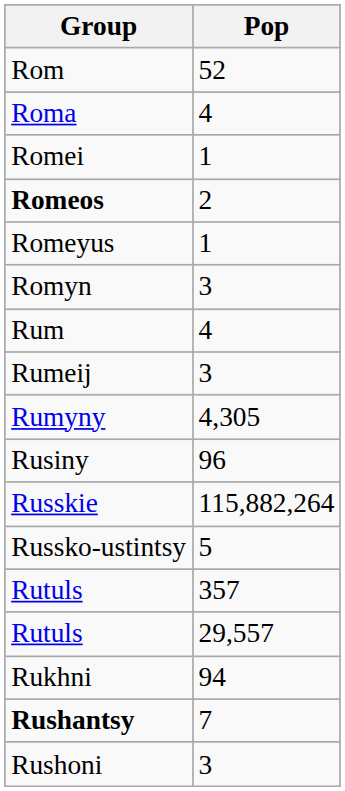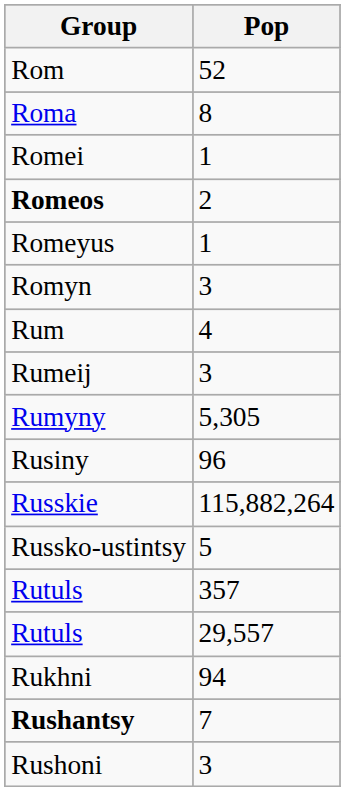(205, 112) 4 -> (205, 112) 8
(229, 416) 4,305 -> (229, 416) 5,305
